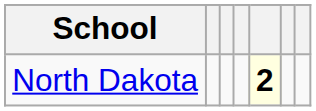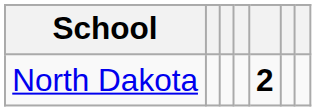(265, 79) lightyellow background -> (265, 79) no background
